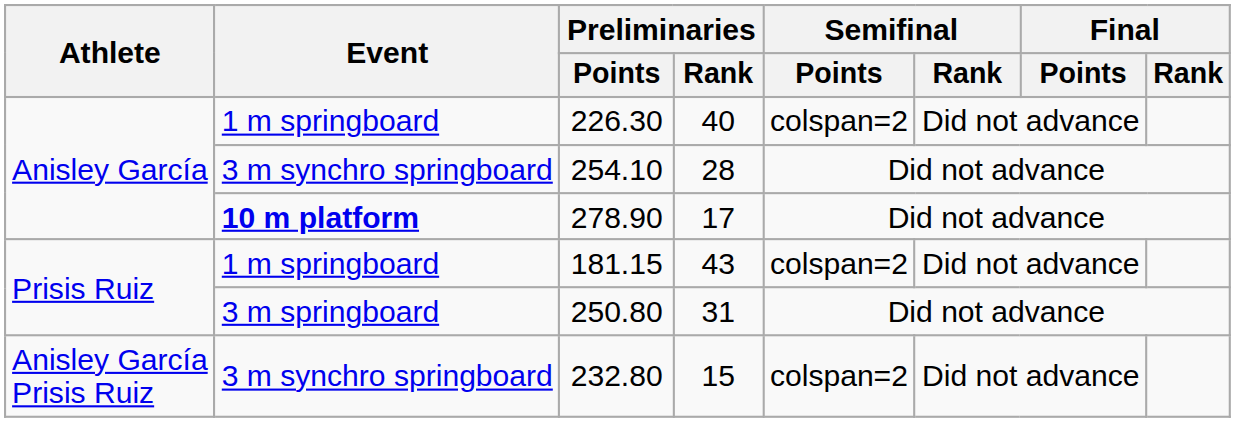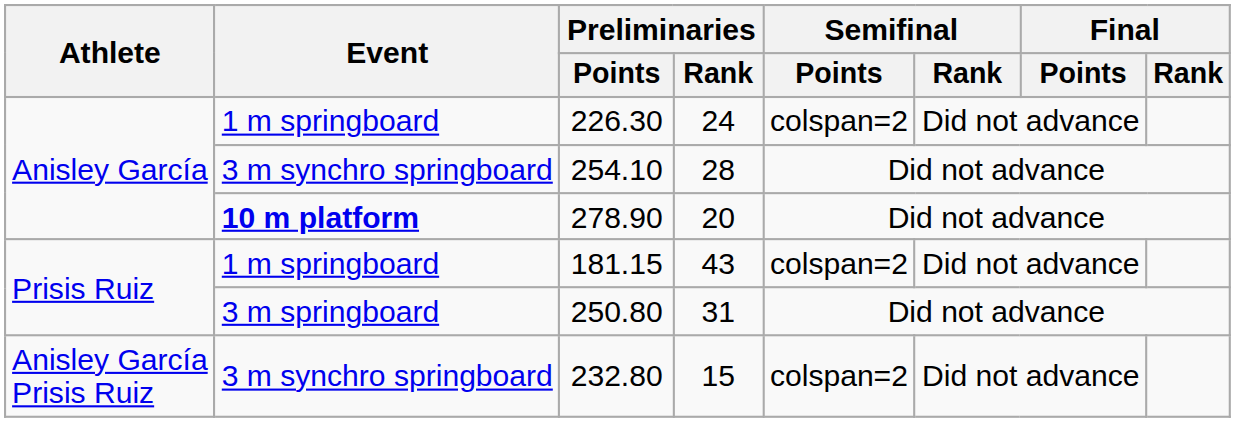(718, 122) 40 -> (718, 122) 24
(718, 217) 17 -> (718, 217) 20
